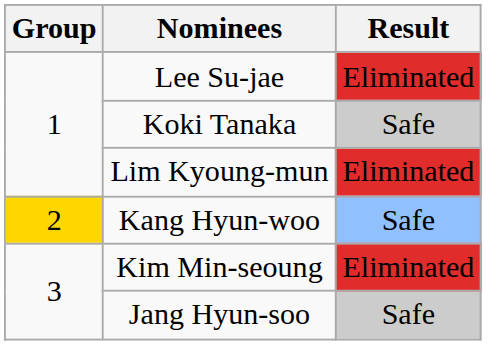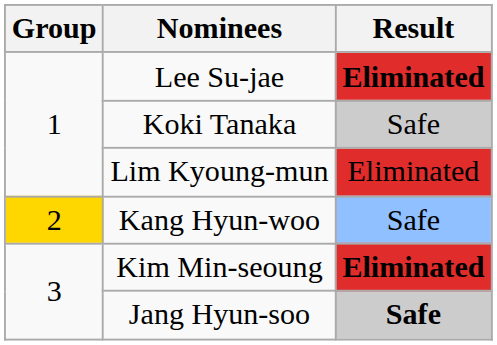(408, 76) normal -> (413, 76) bold
(408, 266) normal -> (413, 266) bold
(408, 314) normal -> (413, 314) bold
